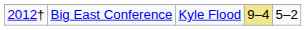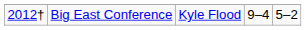(258, 15) khaki background -> (258, 15) no background
